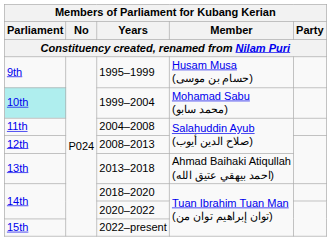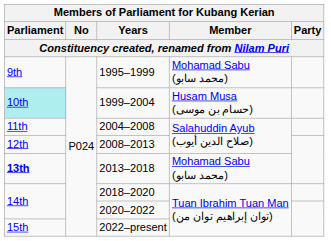(212, 72) Husam Musa (حسام بن موسى) -> (211, 72) Mohamad Sabu (محمد سابو)
(211, 102) Mohamad Sabu (محمد سابو) -> (212, 102) Husam Musa (حسام بن موسى)
(18, 168) normal -> (18, 168) bold
(231, 168) Ahmad Baihaki Atiqullah (احمد بيهقي عتيق الله) -> (211, 168) Mohamad Sabu (محمد سابو)
